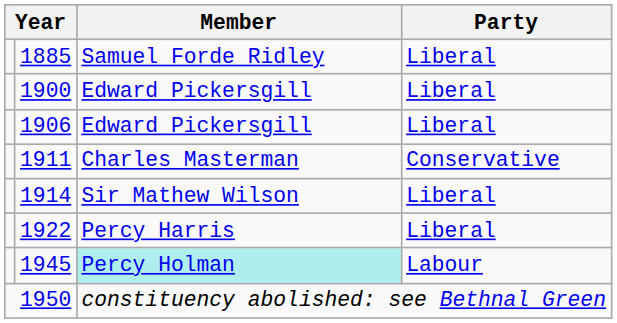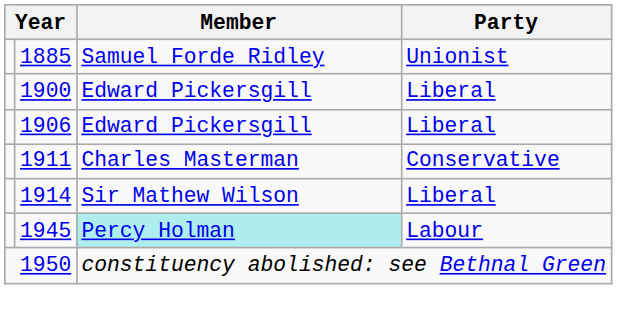(451, 57) Liberal -> (457, 57) Unionist
- row: (46, 231)
